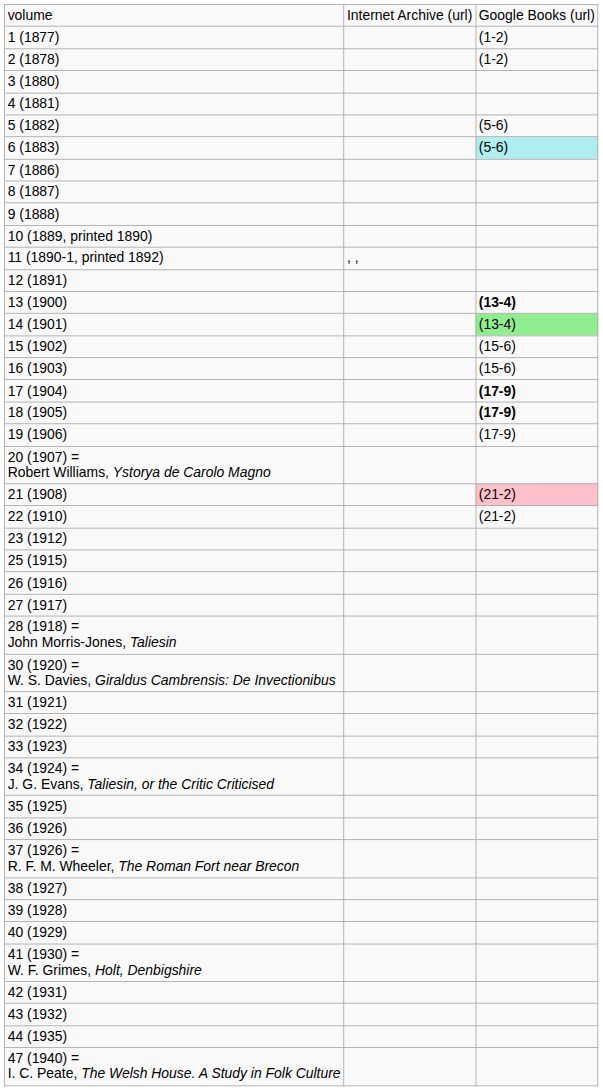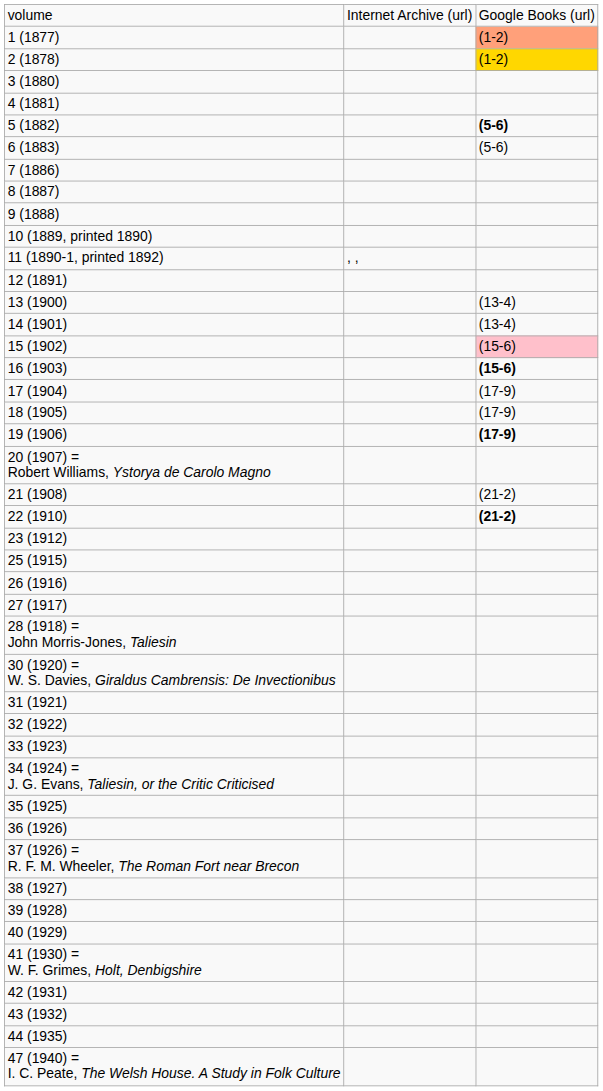(493, 37) no background -> (493, 37) lightsalmon background
(493, 59) no background -> (493, 59) gold background
(493, 125) normal -> (493, 125) bold
(493, 147) paleturquoise background -> (493, 147) no background
(497, 302) bold -> (497, 302) normal
(497, 324) lightgreen background -> (497, 324) no background
(497, 346) no background -> (497, 346) pink background
(497, 368) normal -> (497, 368) bold
(497, 390) bold -> (497, 390) normal
(497, 412) bold -> (497, 412) normal
(497, 434) normal -> (497, 434) bold
(497, 494) pink background -> (497, 494) no background
(497, 516) normal -> (497, 516) bold
